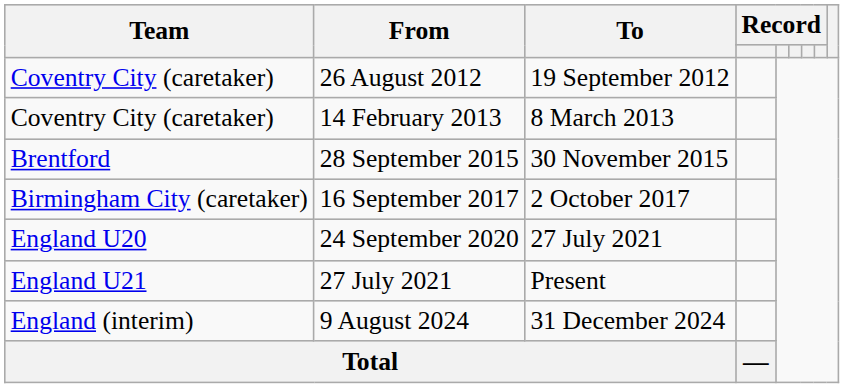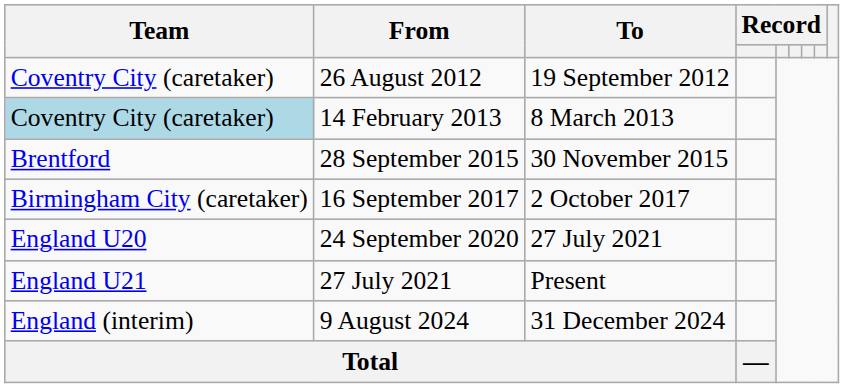(142, 117) no background -> (142, 117) lightblue background
